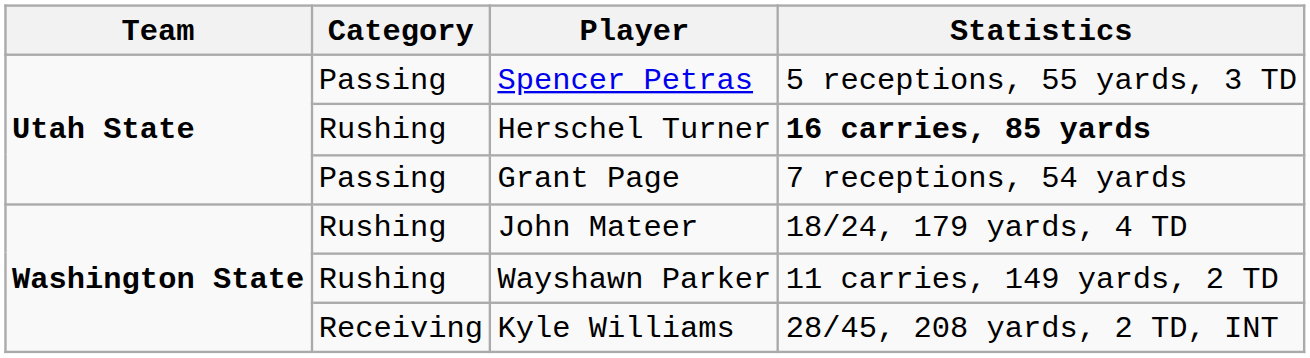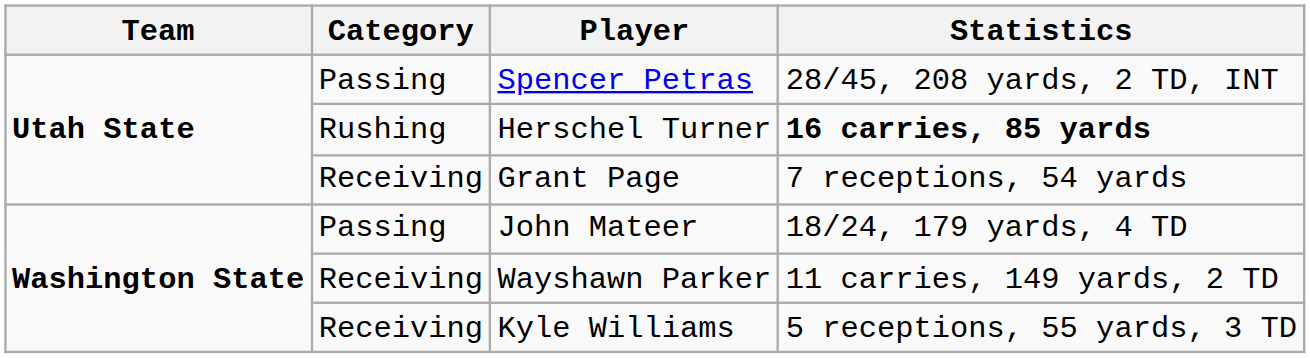(1041, 80) 5 receptions, 55 yards, 3 TD -> (1032, 80) 28/45, 208 yards, 2 TD, INT
(383, 179) Passing -> (401, 179) Receiving
(383, 229) Rushing -> (383, 229) Passing
(383, 278) Rushing -> (401, 278) Receiving
(1032, 328) 28/45, 208 yards, 2 TD, INT -> (1041, 328) 5 receptions, 55 yards, 3 TD
